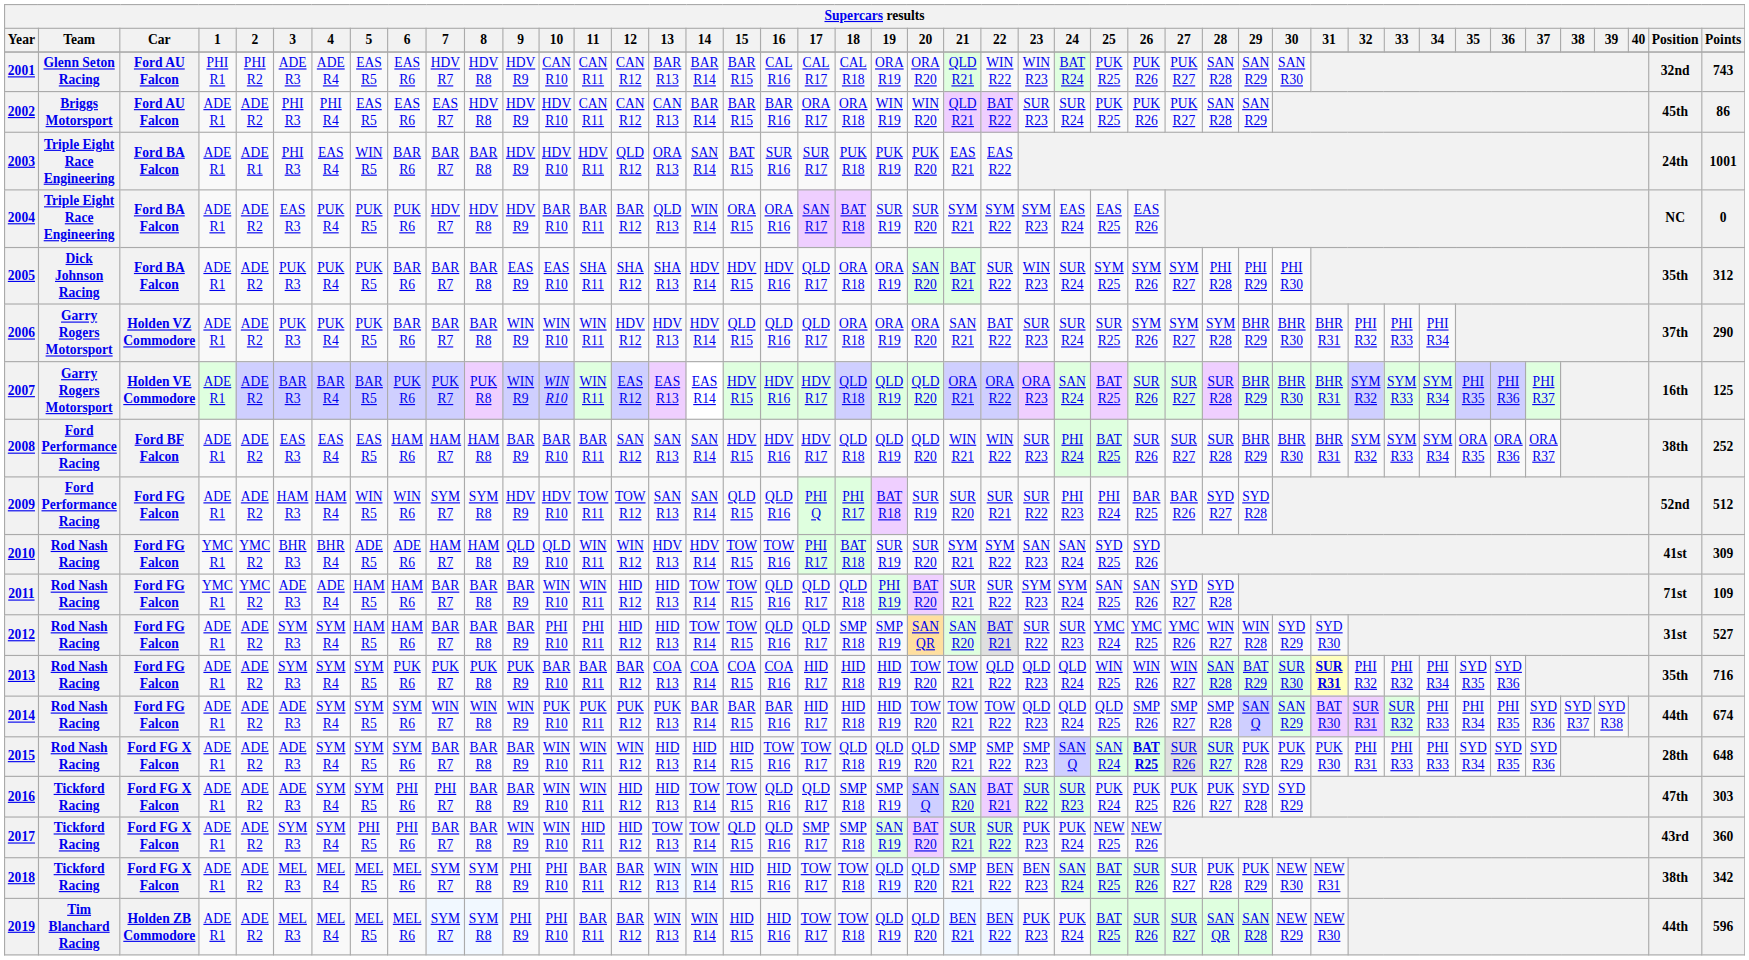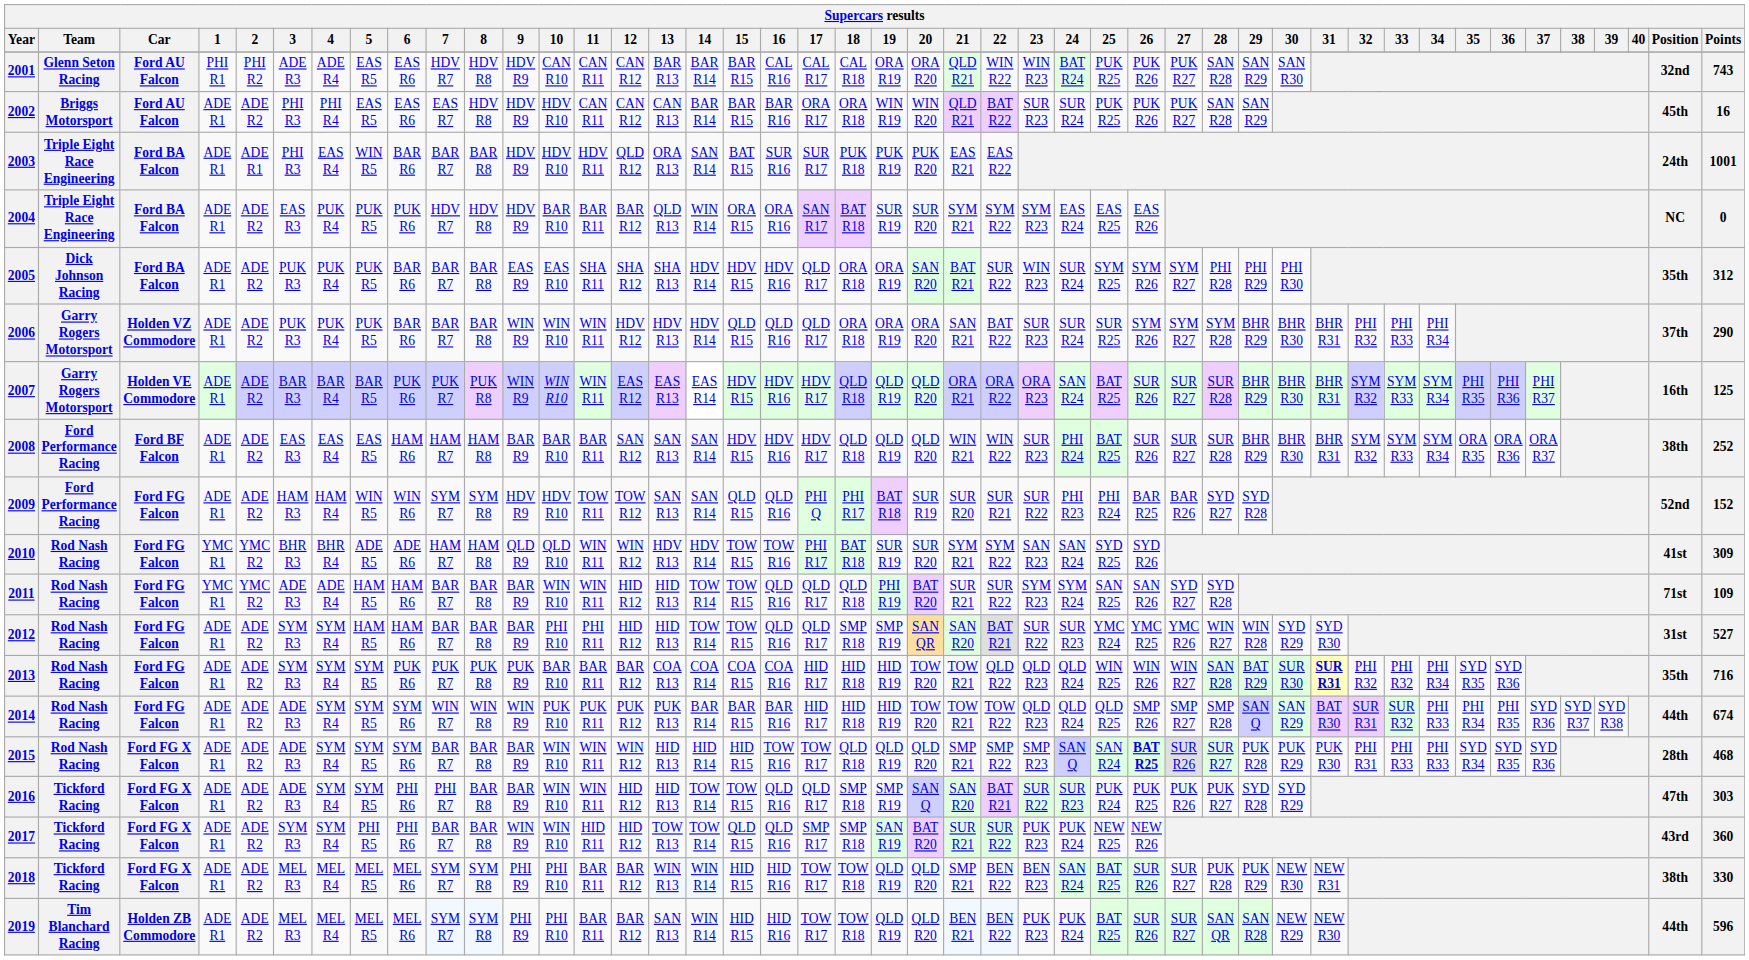(1723, 112) 86 -> (1723, 112) 16
(1723, 505) 512 -> (1723, 505) 152
(1723, 756) 648 -> (1723, 756) 468
(1723, 877) 342 -> (1723, 877) 330
(667, 926) WIN R13 -> (667, 926) SAN R13
